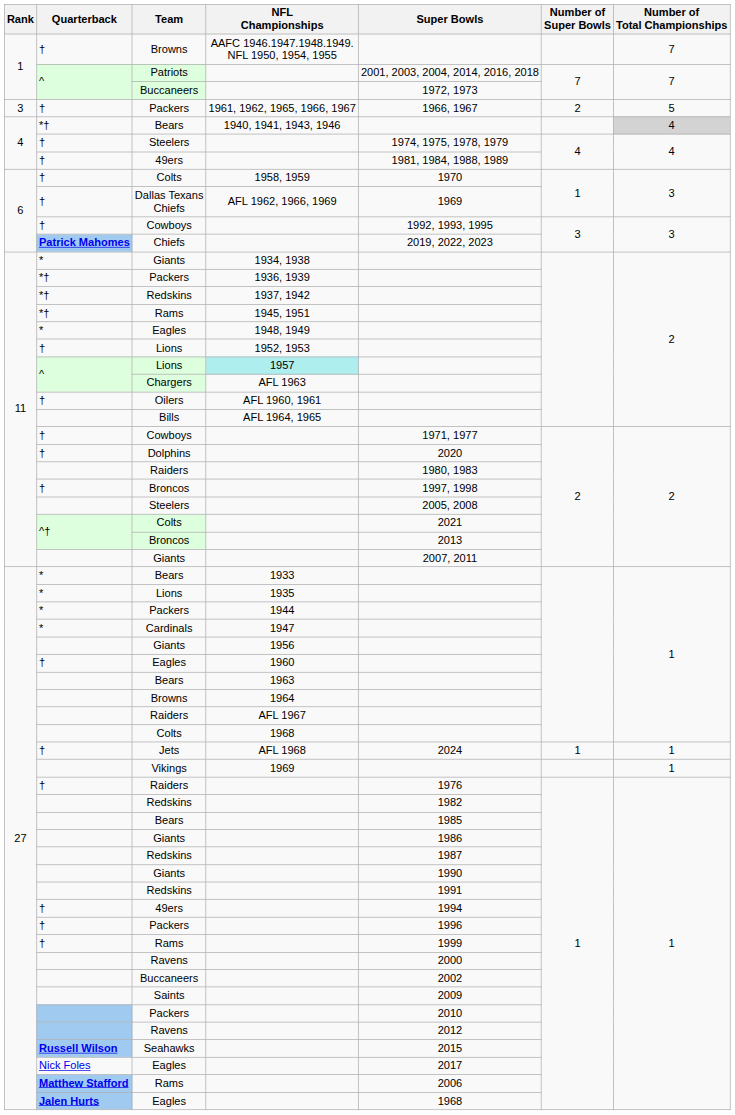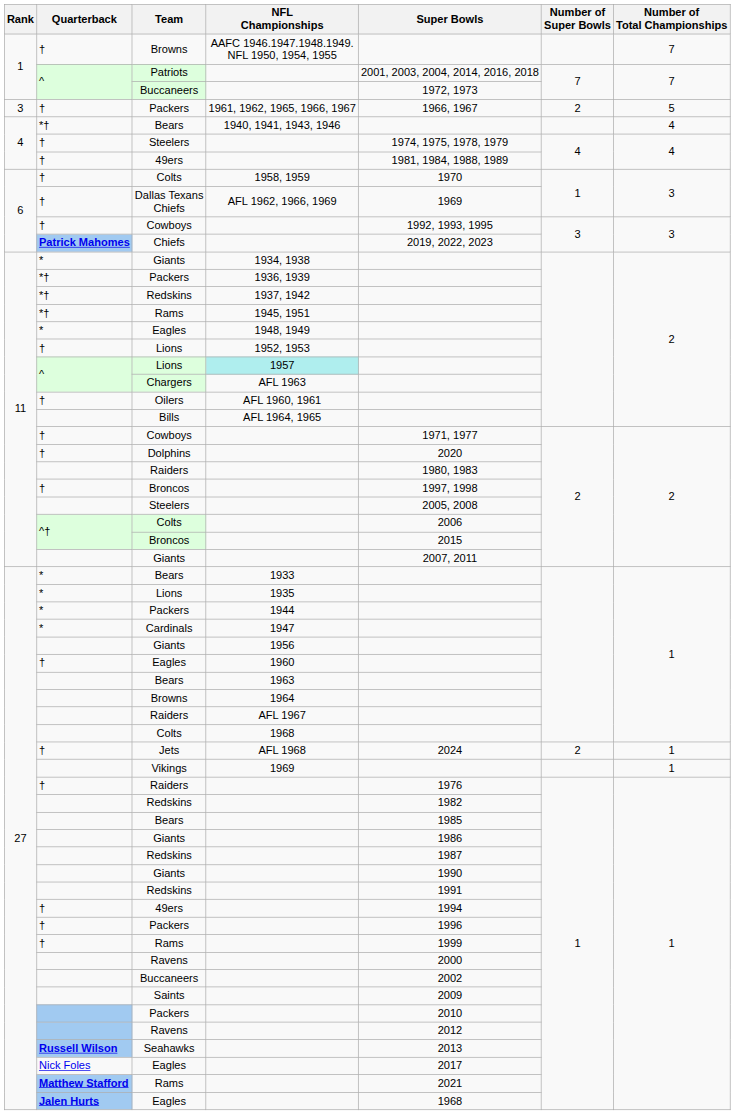(672, 125) lightgrey background -> (672, 125) no background
(450, 523) 2021 -> (450, 523) 2006
(450, 540) 2013 -> (450, 540) 2015
(577, 750) 1 -> (577, 750) 2
(450, 1048) 2015 -> (450, 1048) 2013
(450, 1083) 2006 -> (450, 1083) 2021
